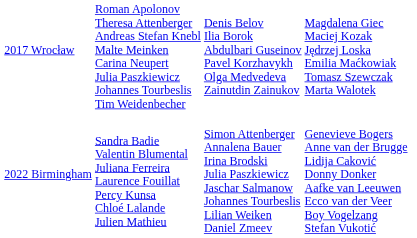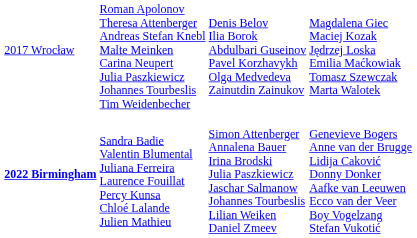(48, 174) normal -> (50, 174) bold
